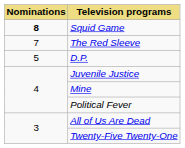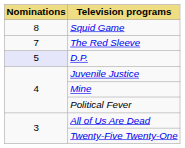(36, 27) bold -> (36, 27) normal
(36, 58) no background -> (36, 58) lavender background
